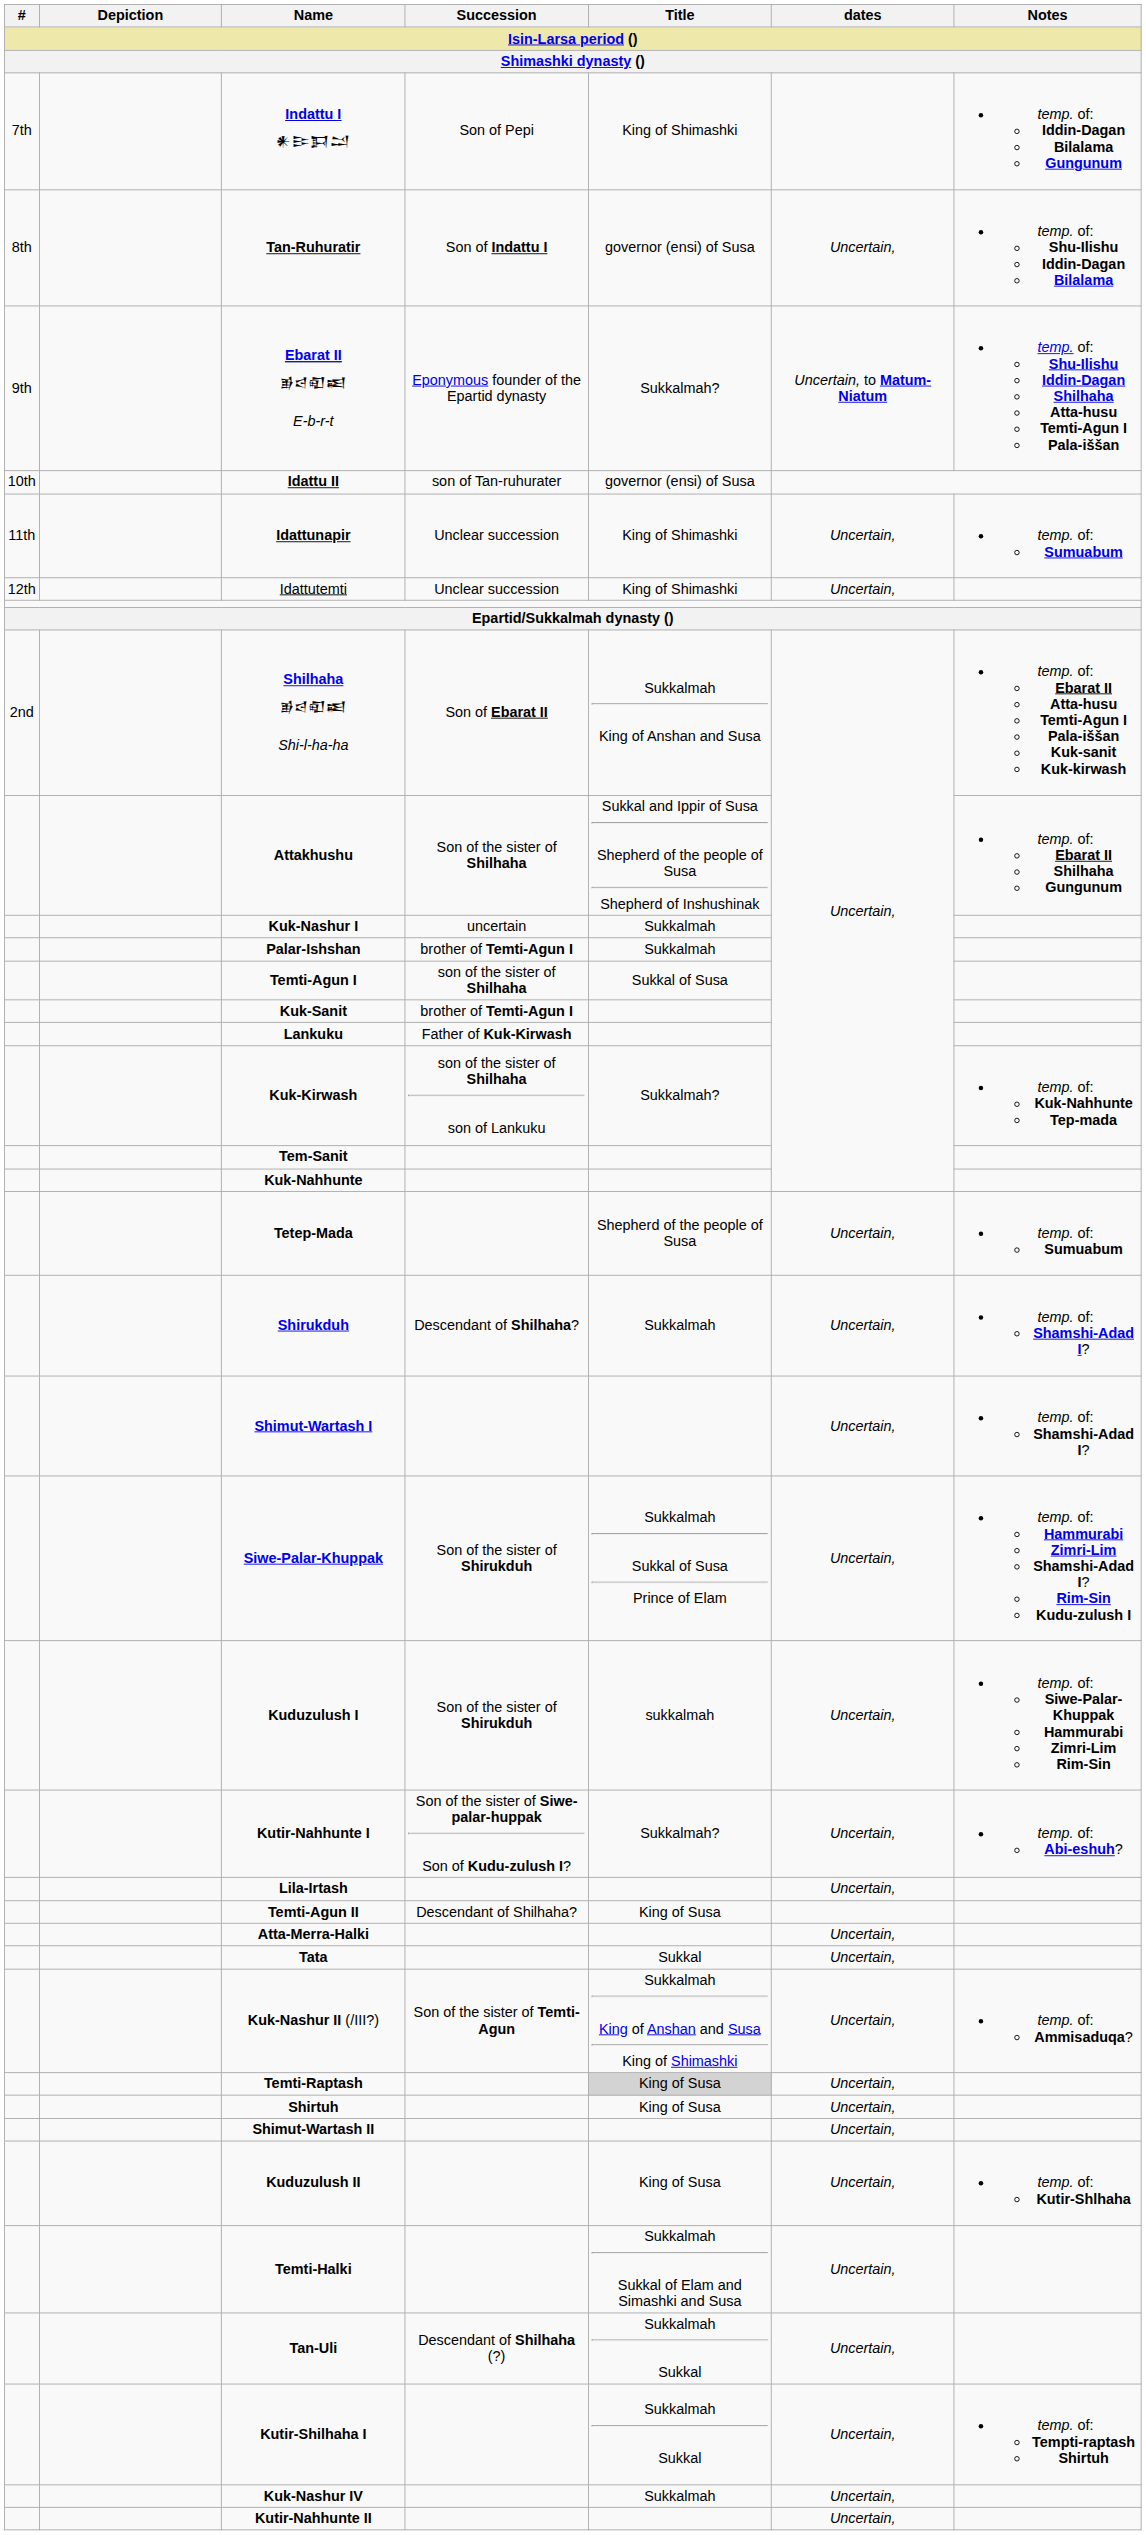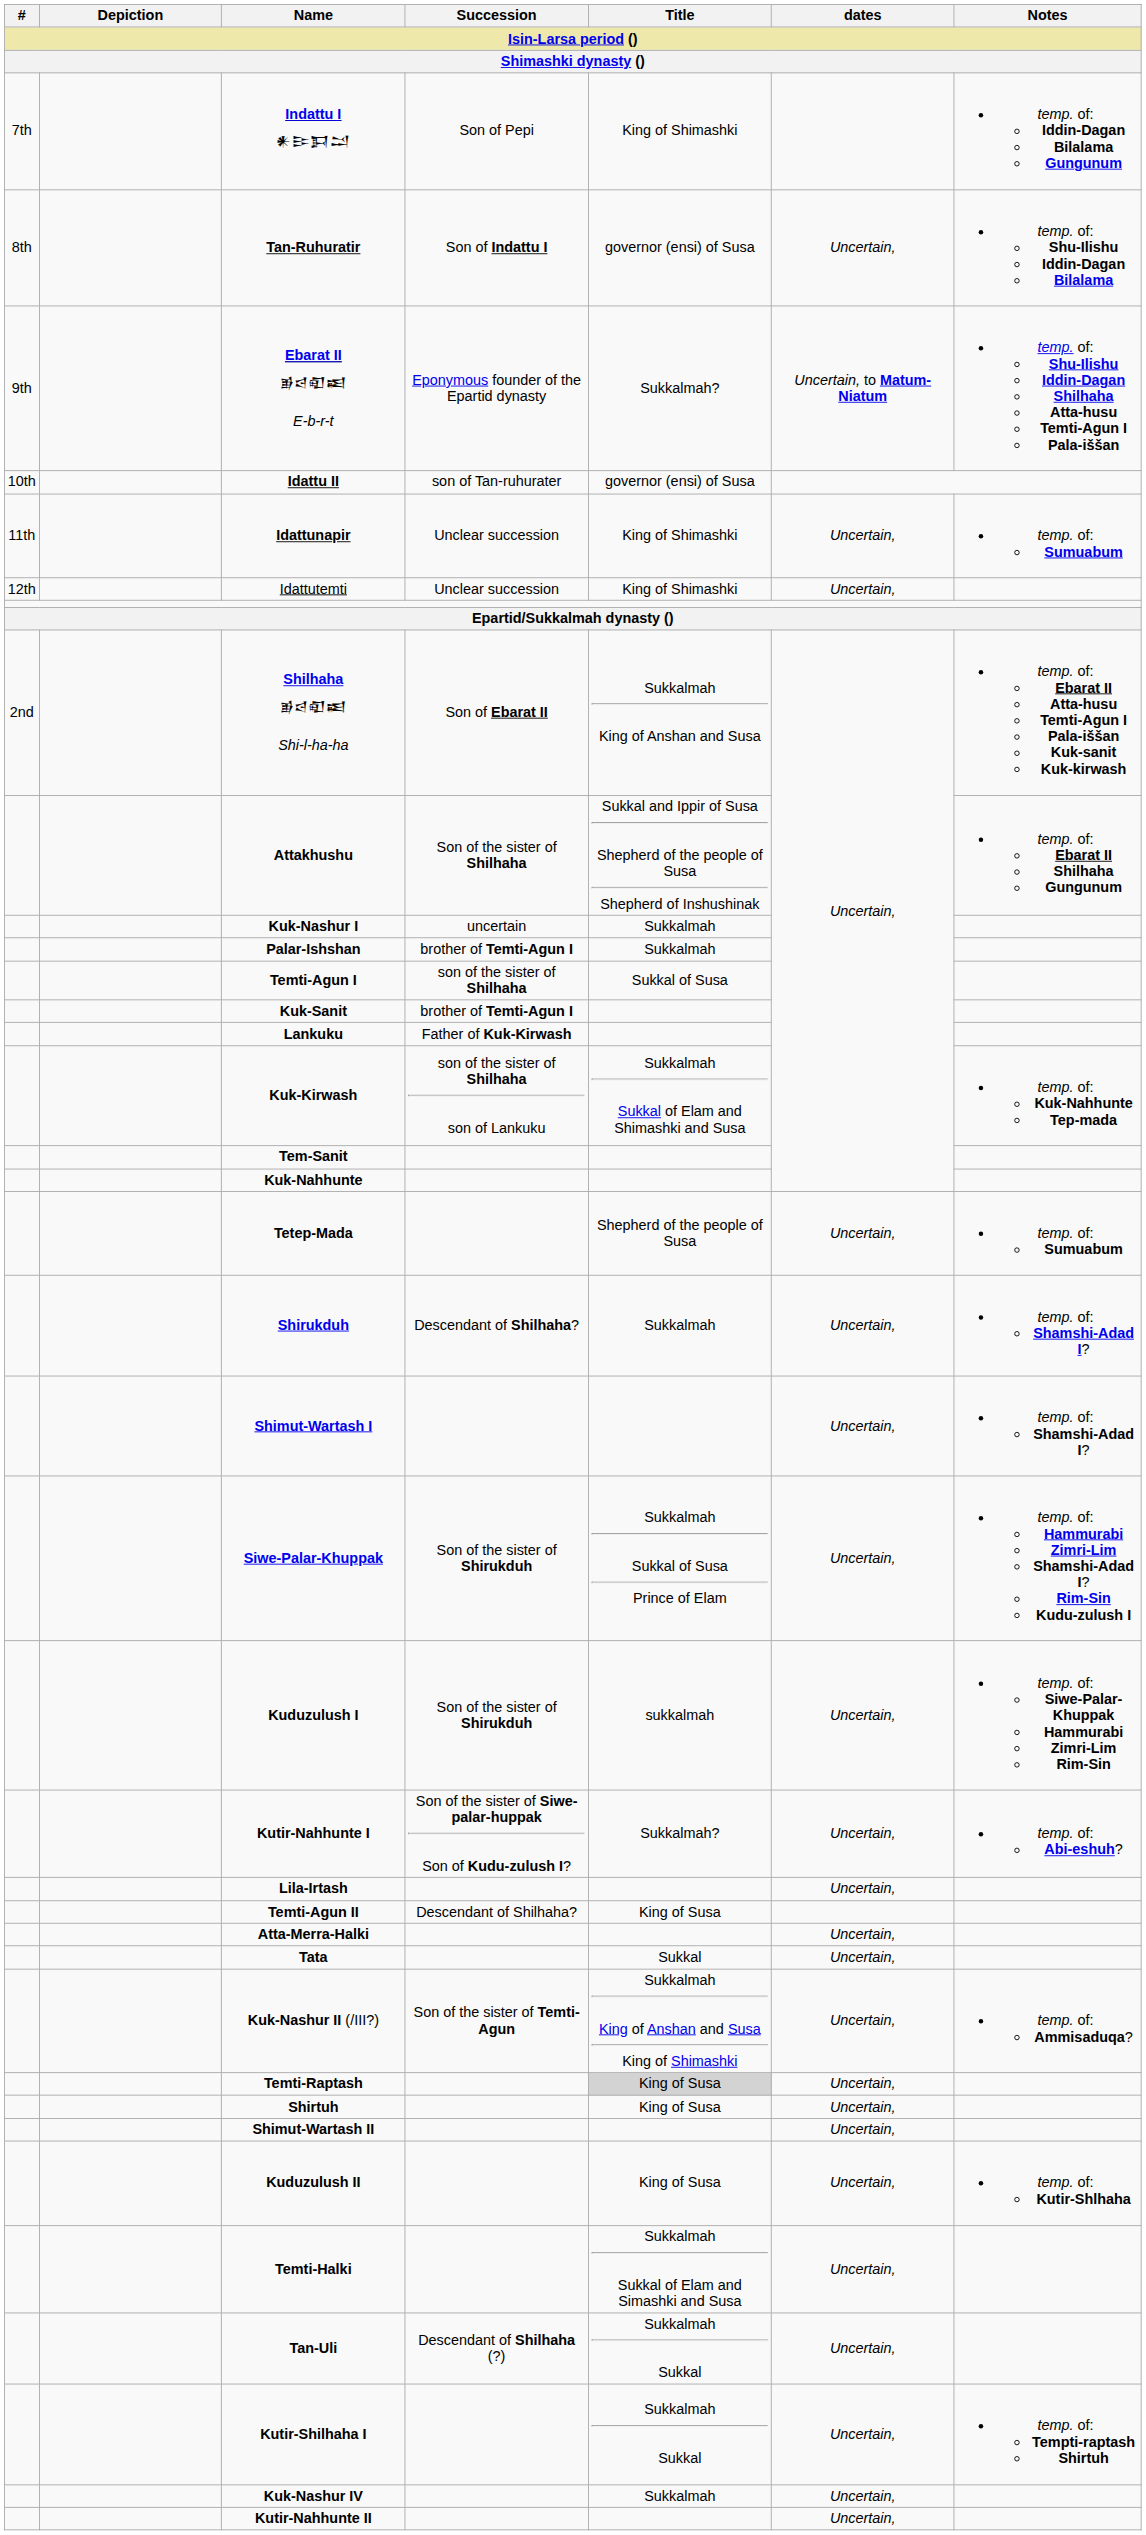(680, 1095) Sukkalmah? -> (680, 1095) Sukkalmah Sukkal of Elam and Shimashki and Susa
